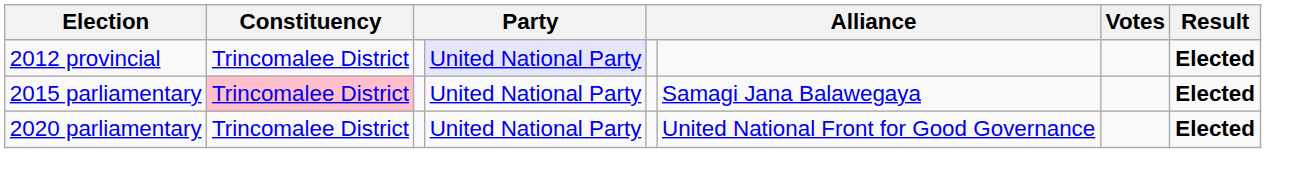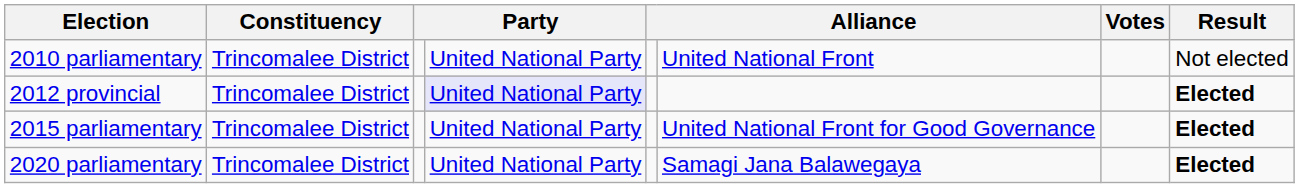+ row: (106, 57)
(310, 93) pink background -> (310, 128) no background
(791, 93) Samagi Jana Balawegaya -> (879, 128) United National Front for Good Governance
(879, 128) United National Front for Good Governance -> (791, 164) Samagi Jana Balawegaya
